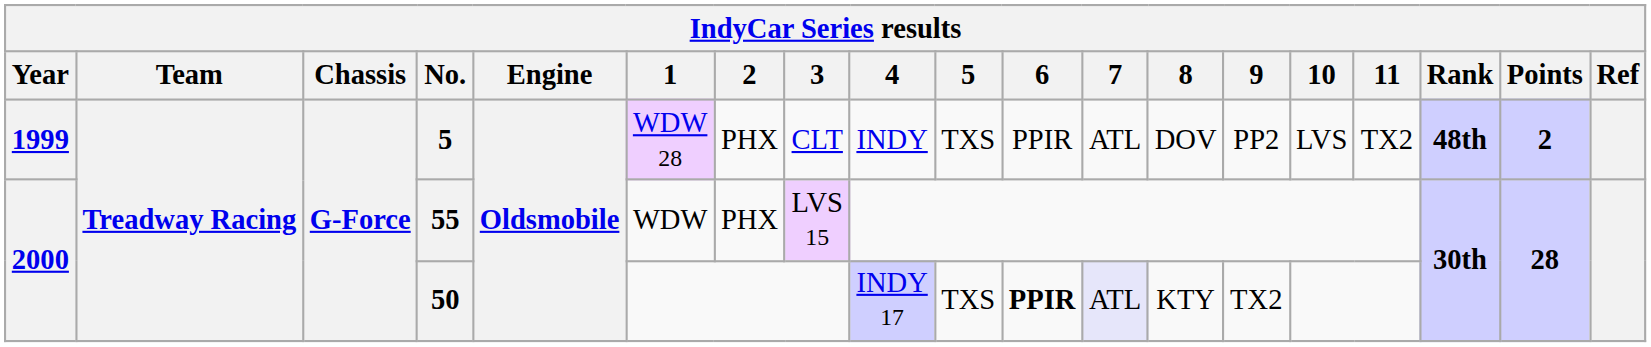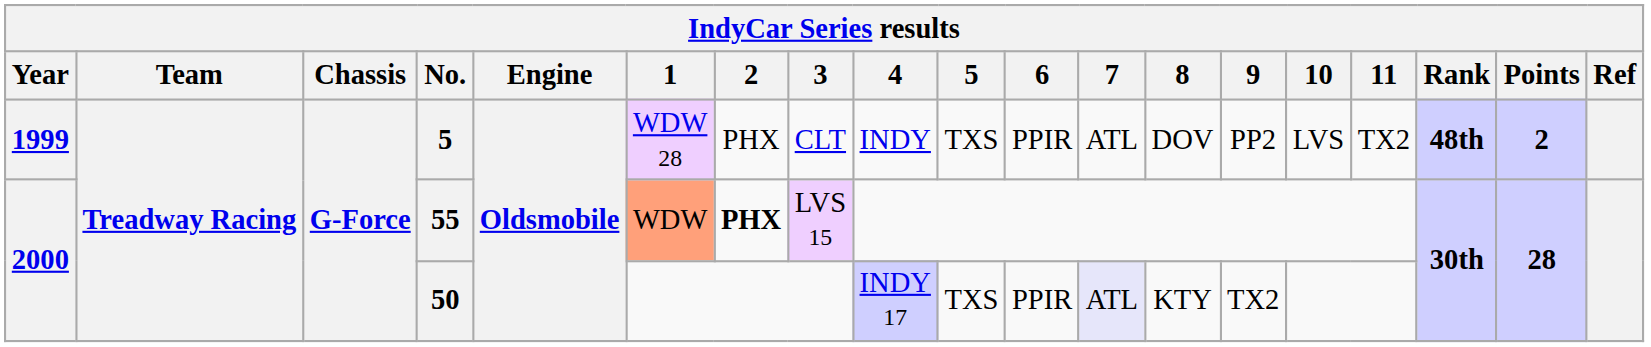(670, 219) no background -> (670, 219) lightsalmon background
(749, 219) normal -> (751, 219) bold
(1042, 300) bold -> (1042, 300) normal
